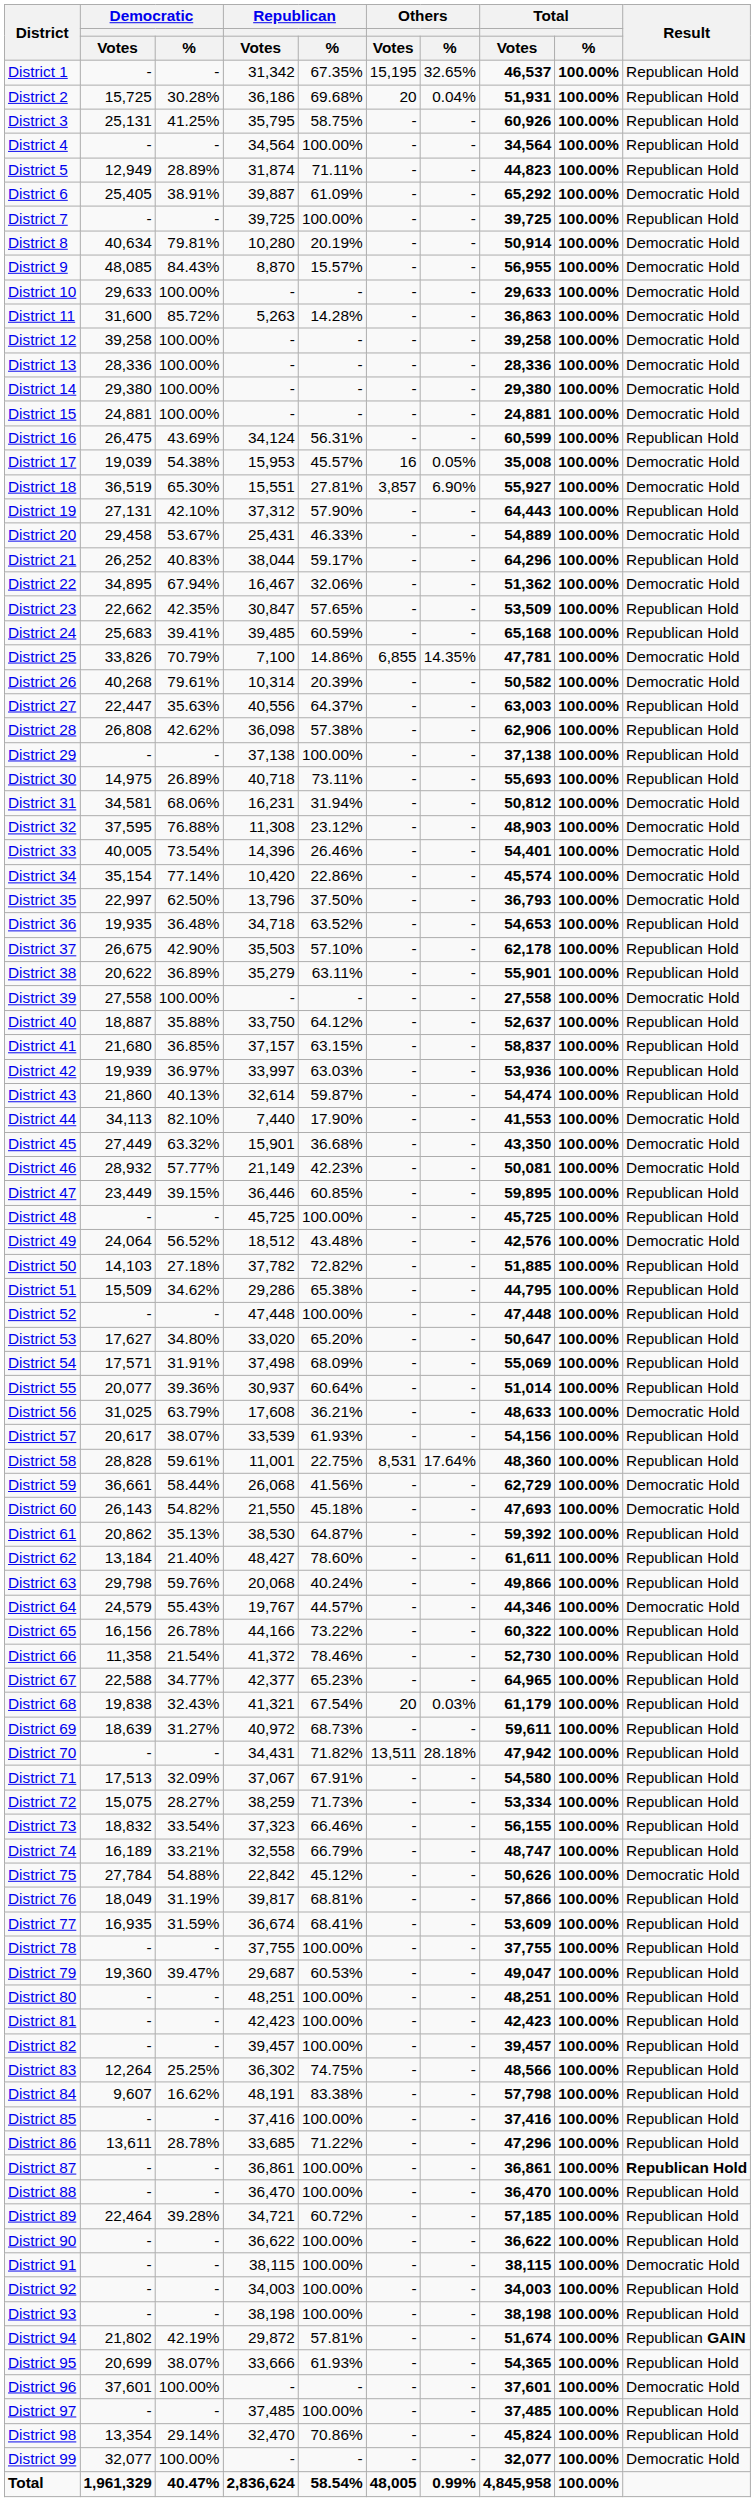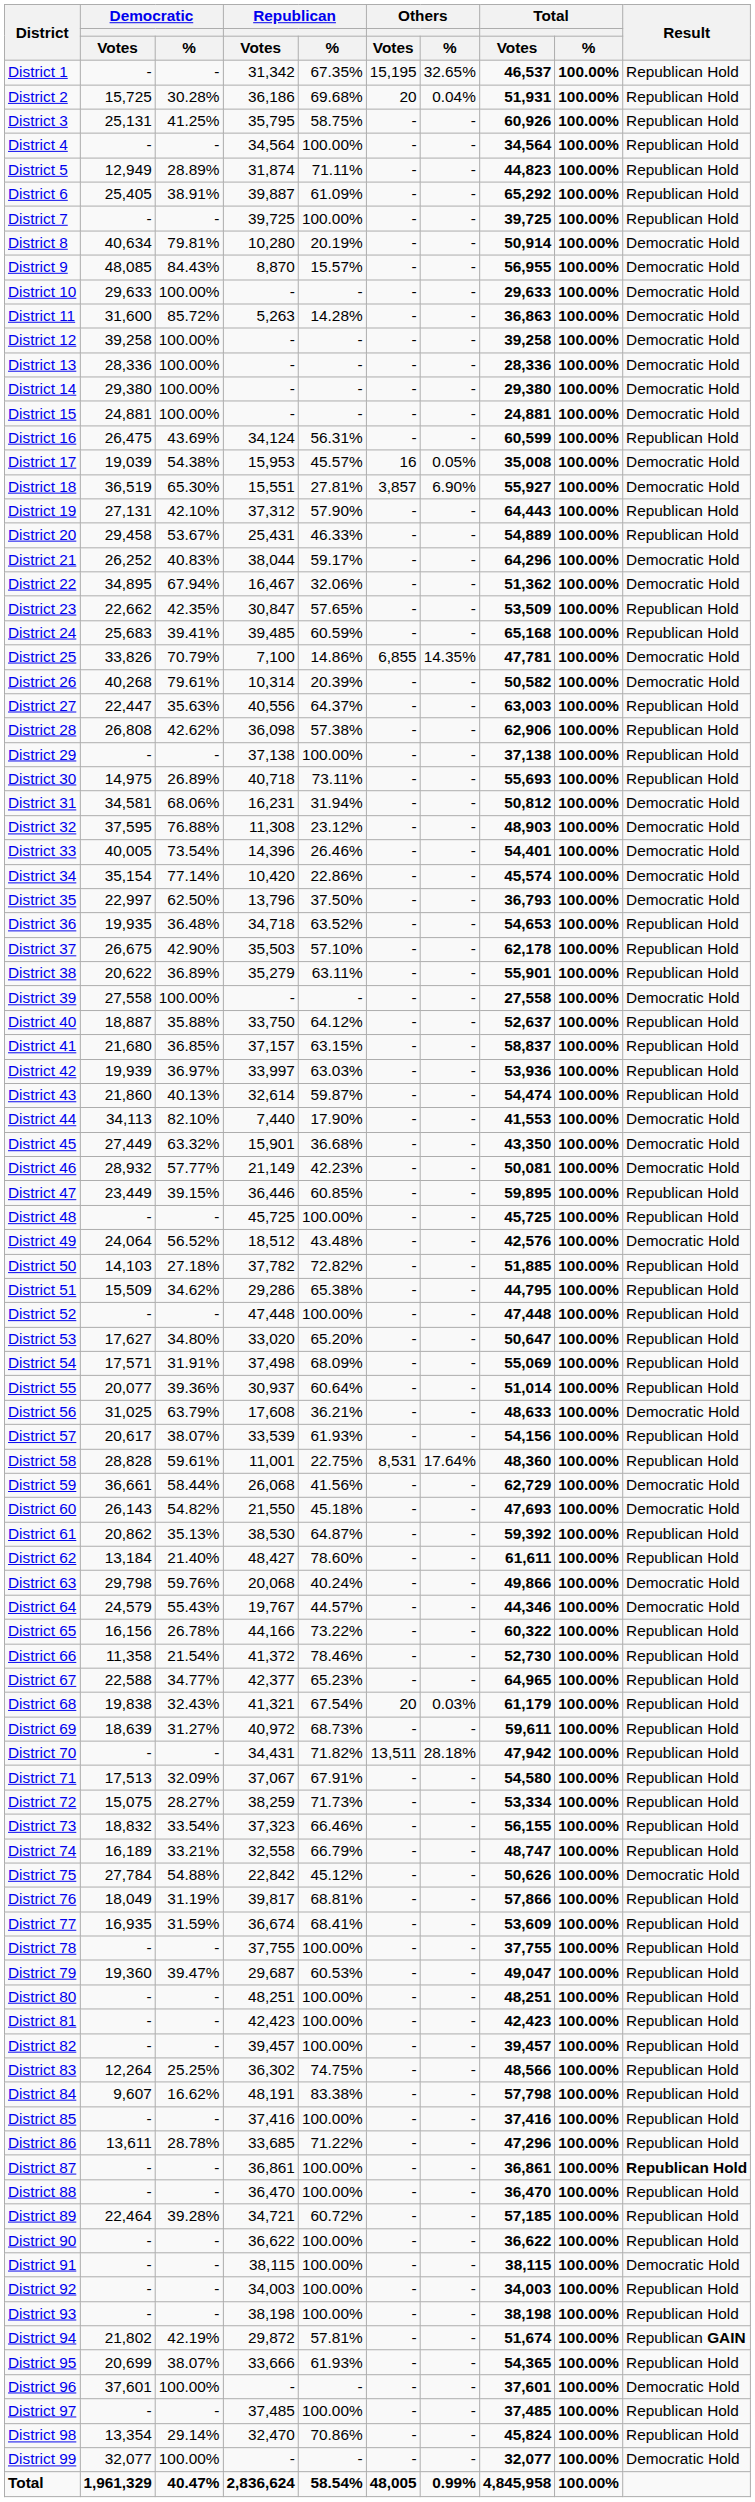(683, 194) Democratic Hold -> (682, 194) Republican Hold
(683, 535) Democratic Hold -> (682, 535) Republican Hold
(682, 559) Republican Hold -> (683, 559) Democratic Hold
(682, 1582) Republican Hold -> (683, 1582) Democratic Hold
